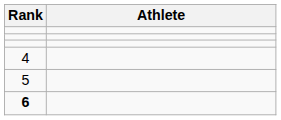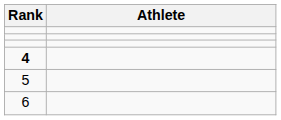(26, 58) normal -> (26, 58) bold
(26, 103) bold -> (26, 103) normal
